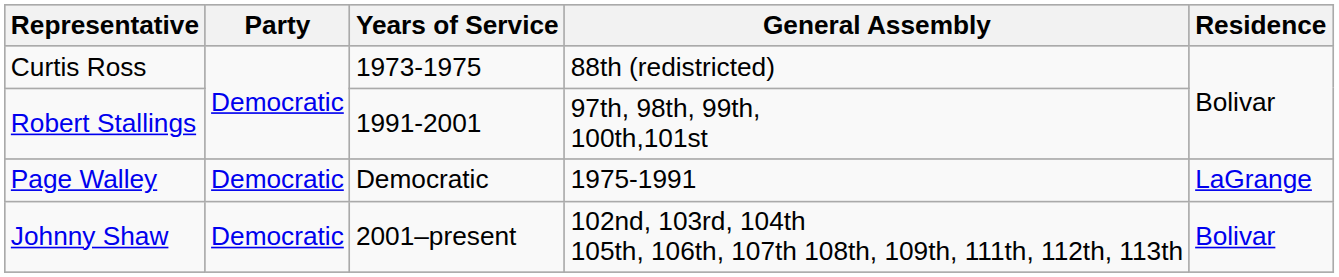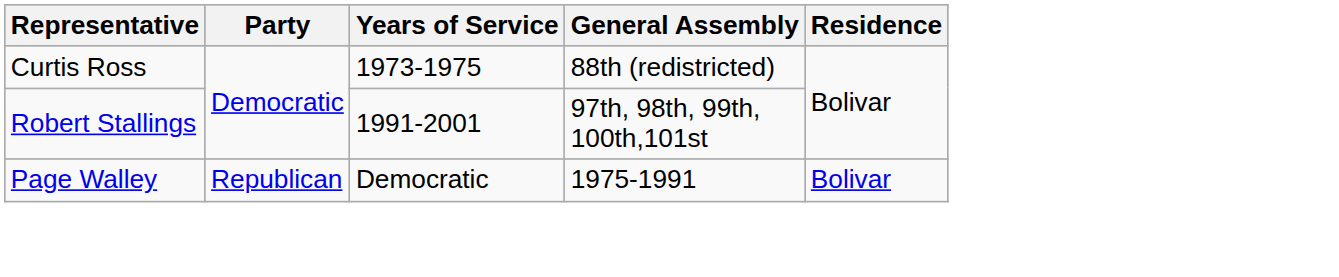(277, 179) Democratic -> (277, 179) Republican
(1254, 179) LaGrange -> (851, 179) Bolivar
- row: (90, 236)
